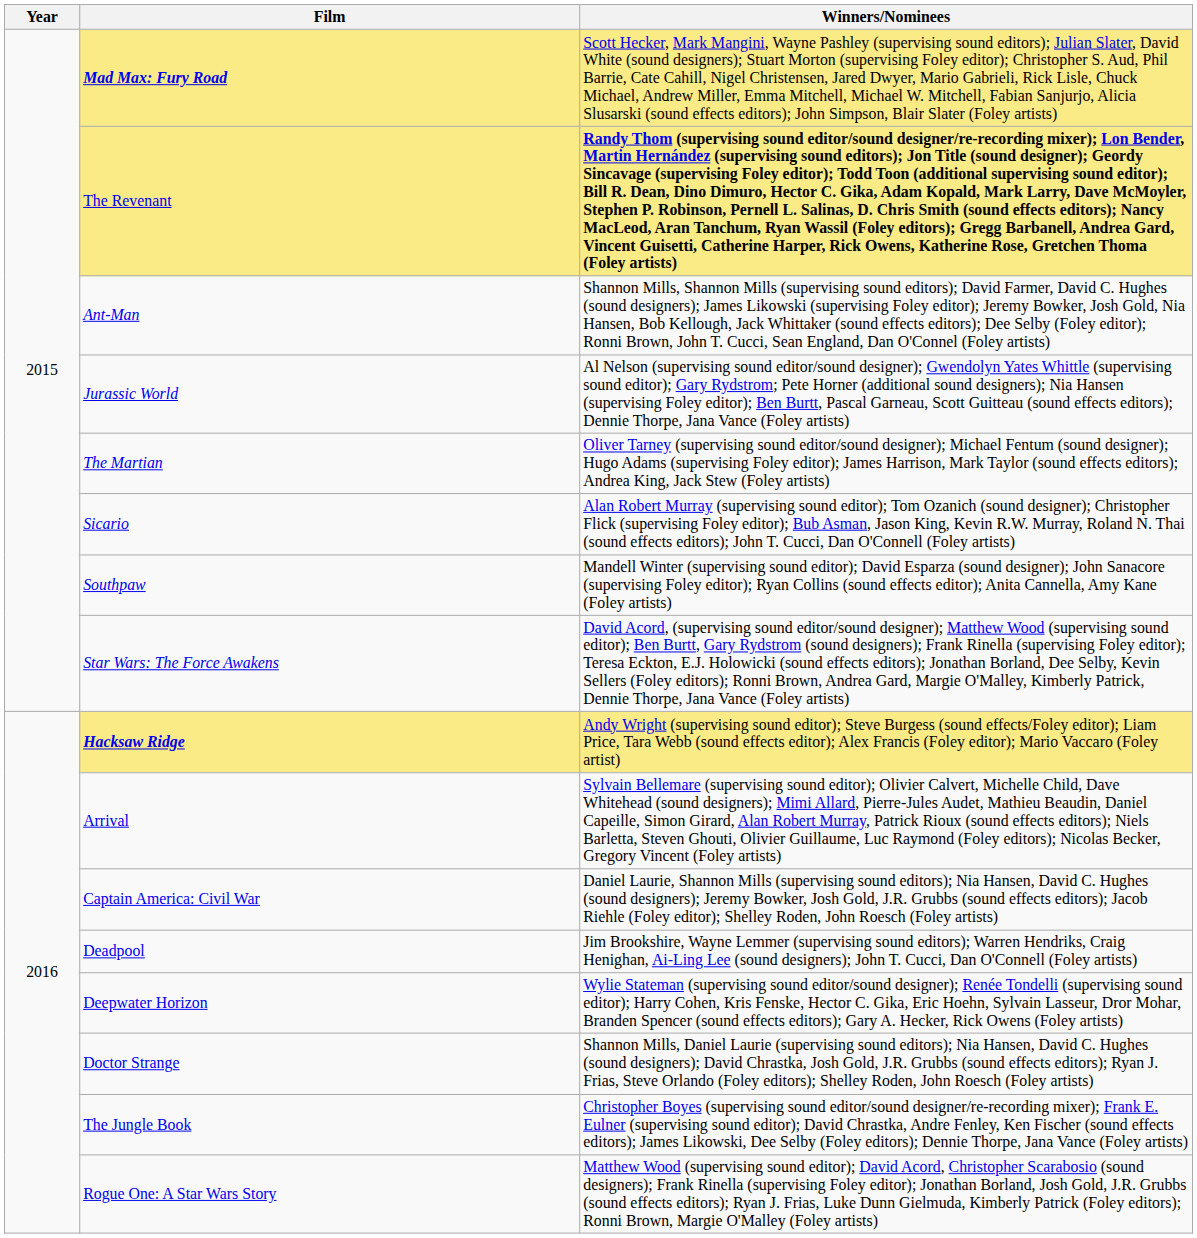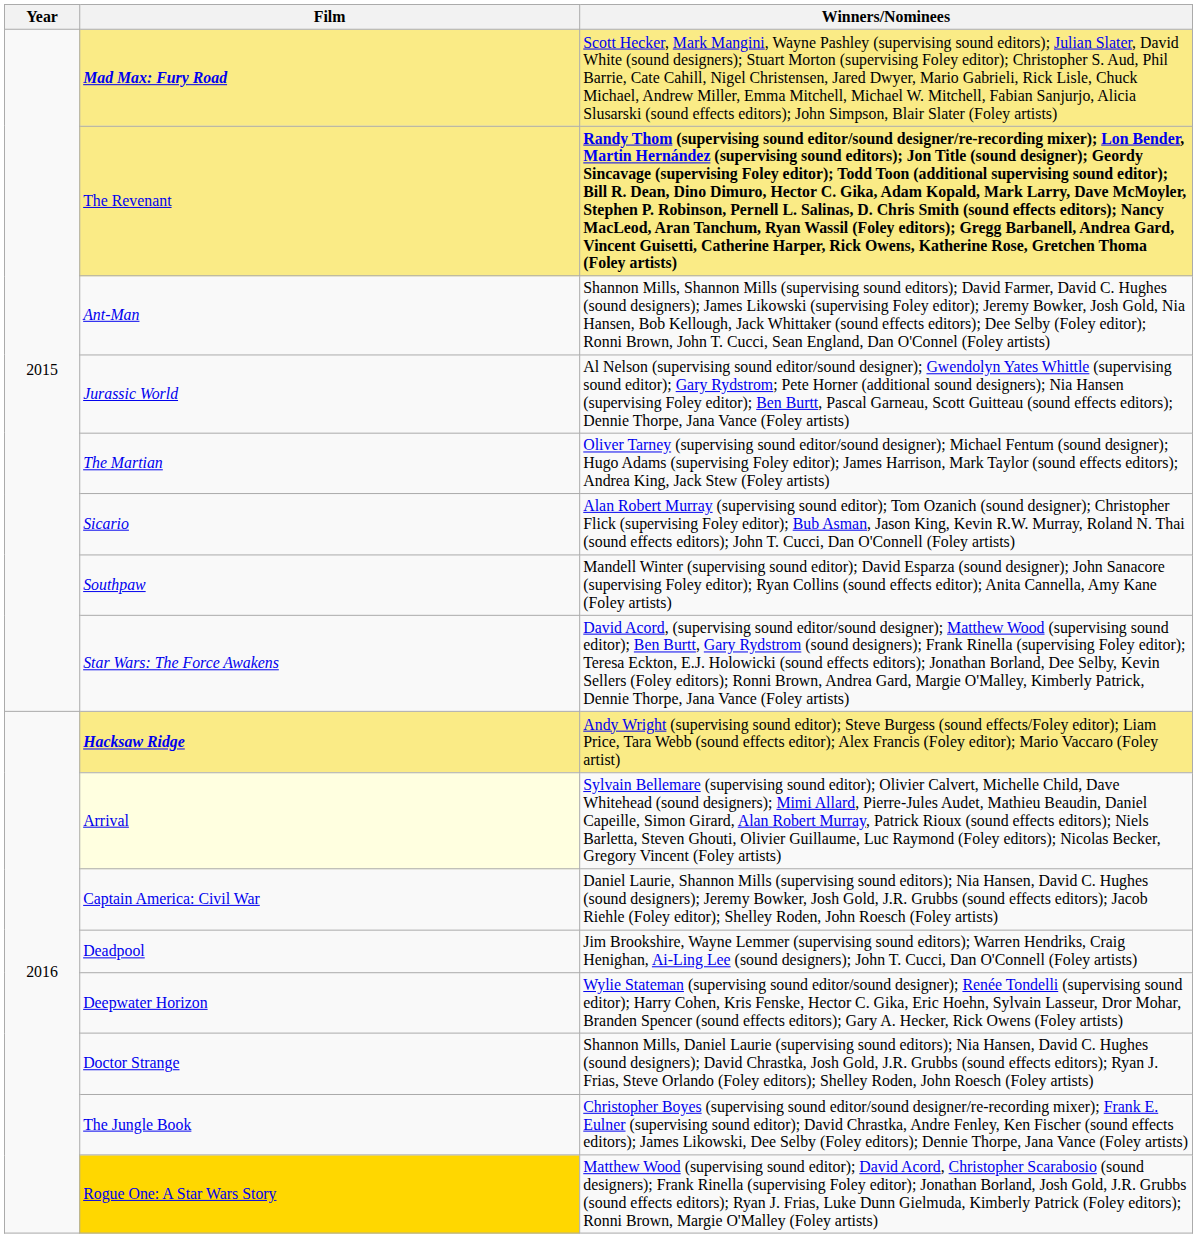(106, 820) no background -> (106, 820) lightyellow background
(180, 1194) no background -> (180, 1194) gold background
